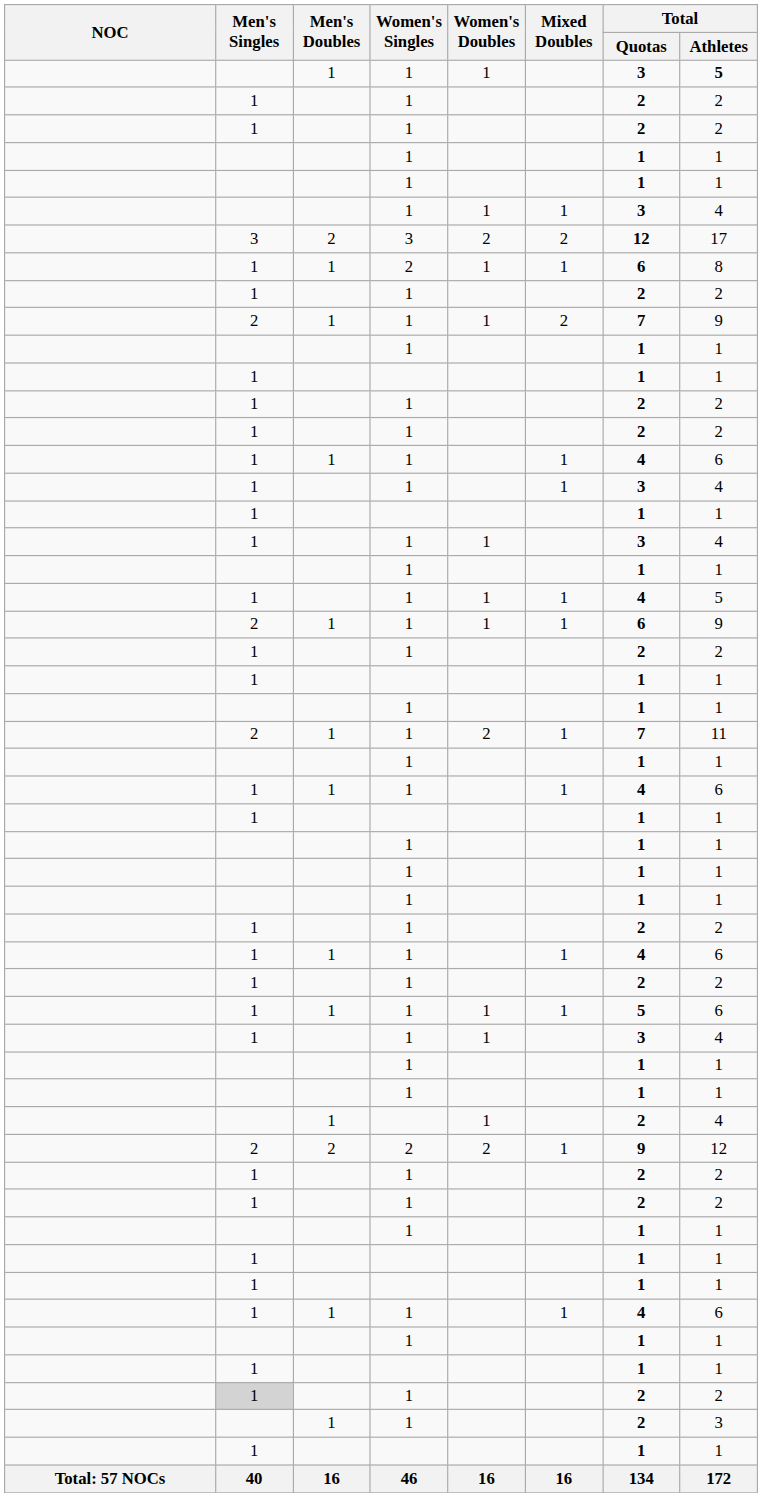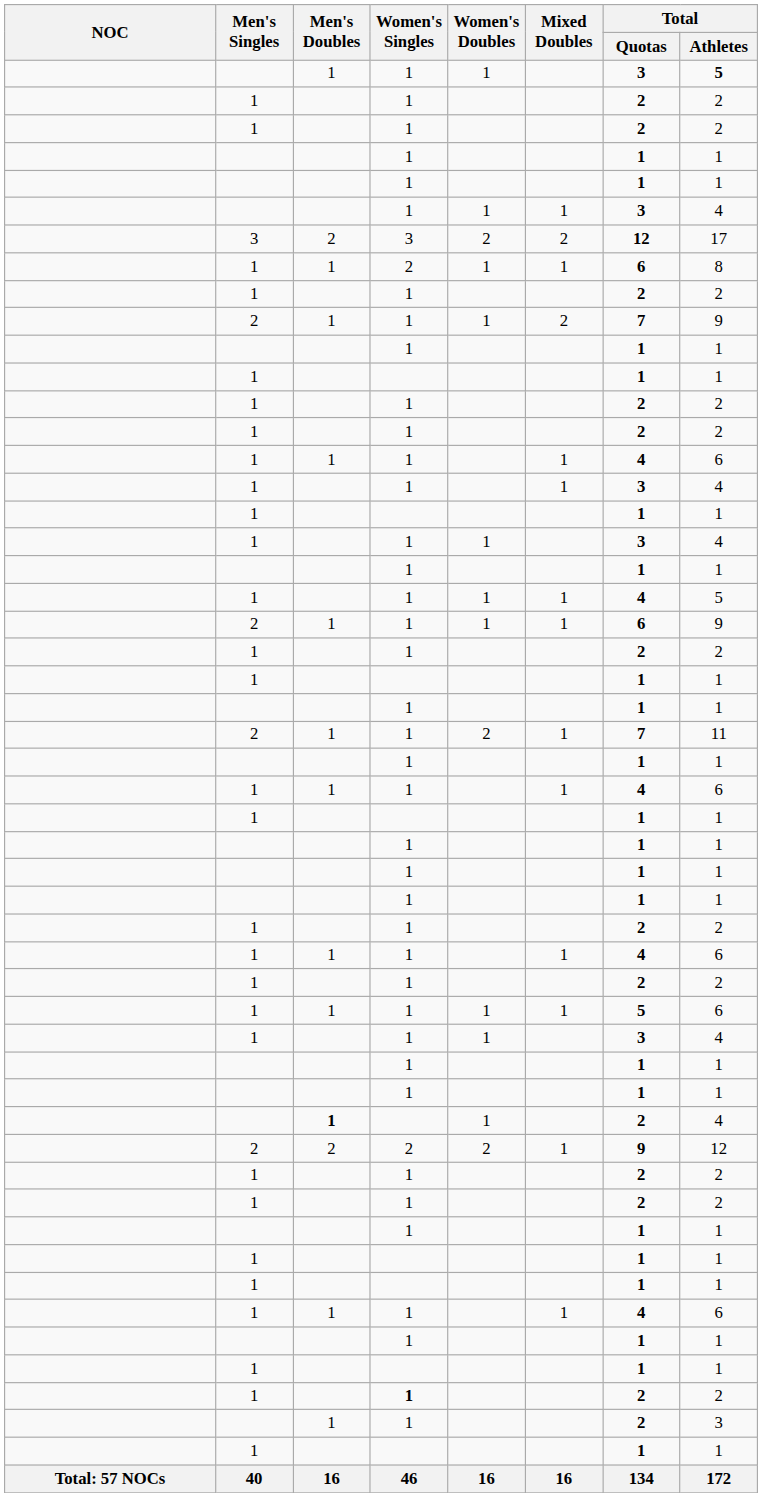(332, 1120) normal -> (332, 1120) bold
(254, 1396) lightgrey background -> (254, 1396) no background
(409, 1396) normal -> (409, 1396) bold
